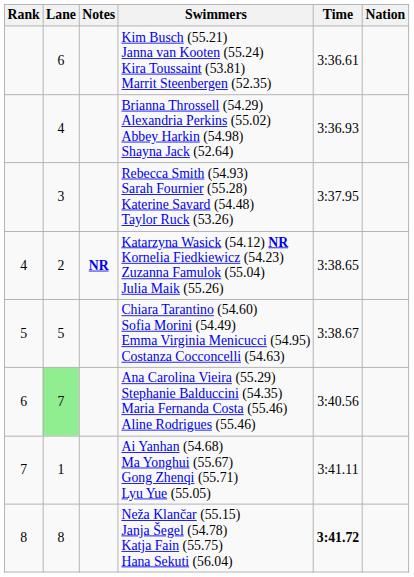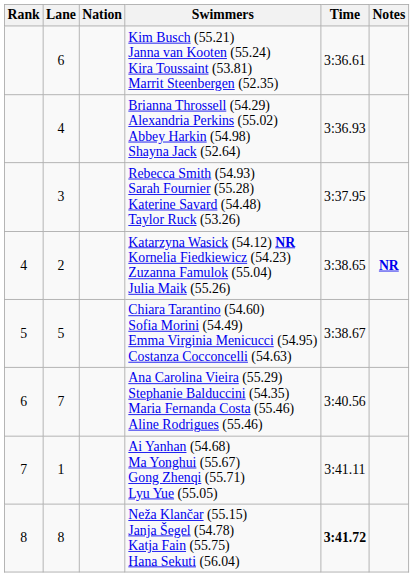columns swapped: (385, 15) <-> (99, 15)
(61, 401) lightgreen background -> (61, 401) no background
